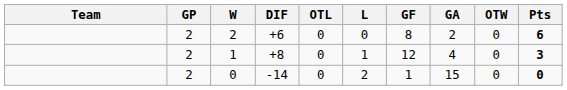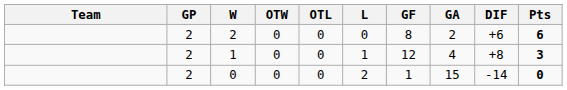columns swapped: (496, 15) <-> (277, 15)
